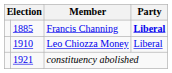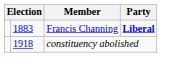(23, 28) 1885 -> (23, 28) 1883
- row: (88, 44)
(23, 60) 1921 -> (23, 44) 1918
